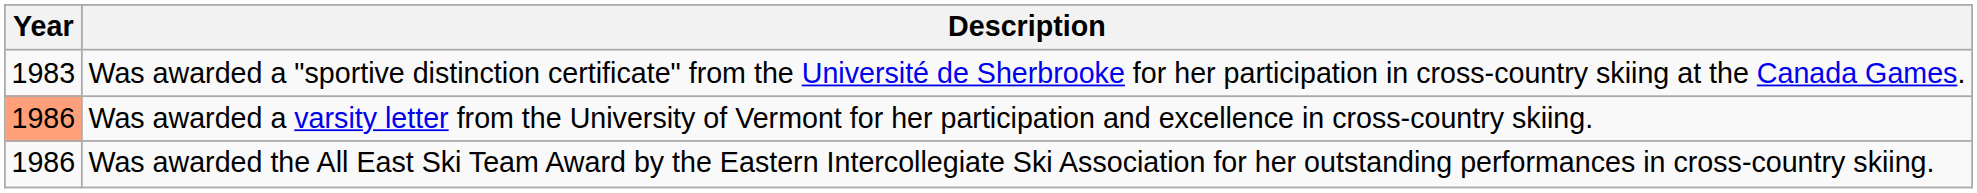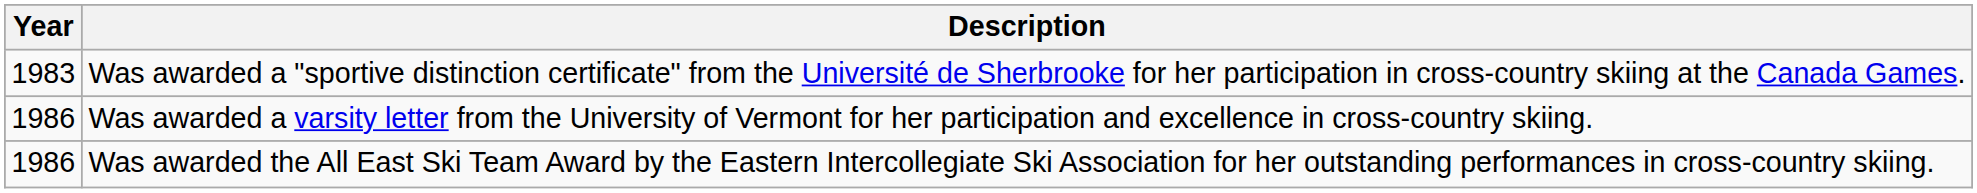(43, 118) lightsalmon background -> (43, 118) no background
